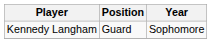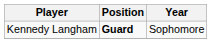(117, 30) normal -> (118, 30) bold
